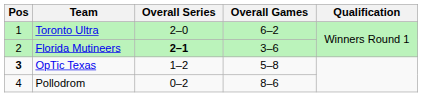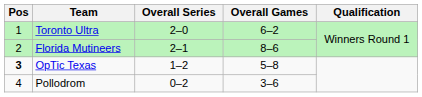(179, 48) bold -> (179, 48) normal
(270, 48) 3–6 -> (270, 48) 8–6
(270, 83) 8–6 -> (270, 83) 3–6
